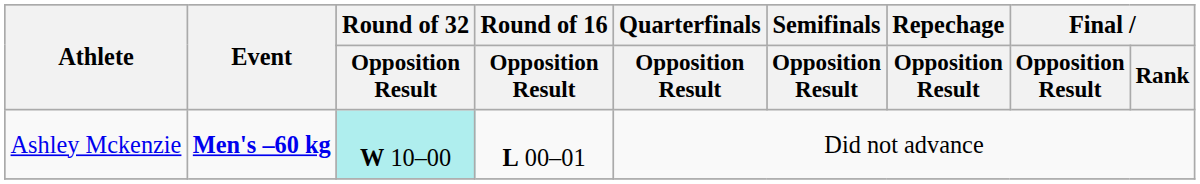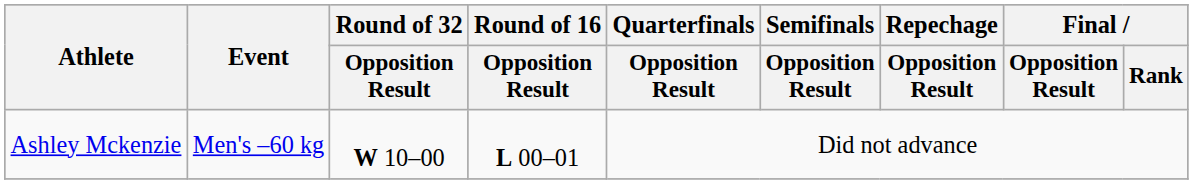(262, 144) bold -> (259, 144) normal
(406, 158) paleturquoise background -> (399, 158) no background
